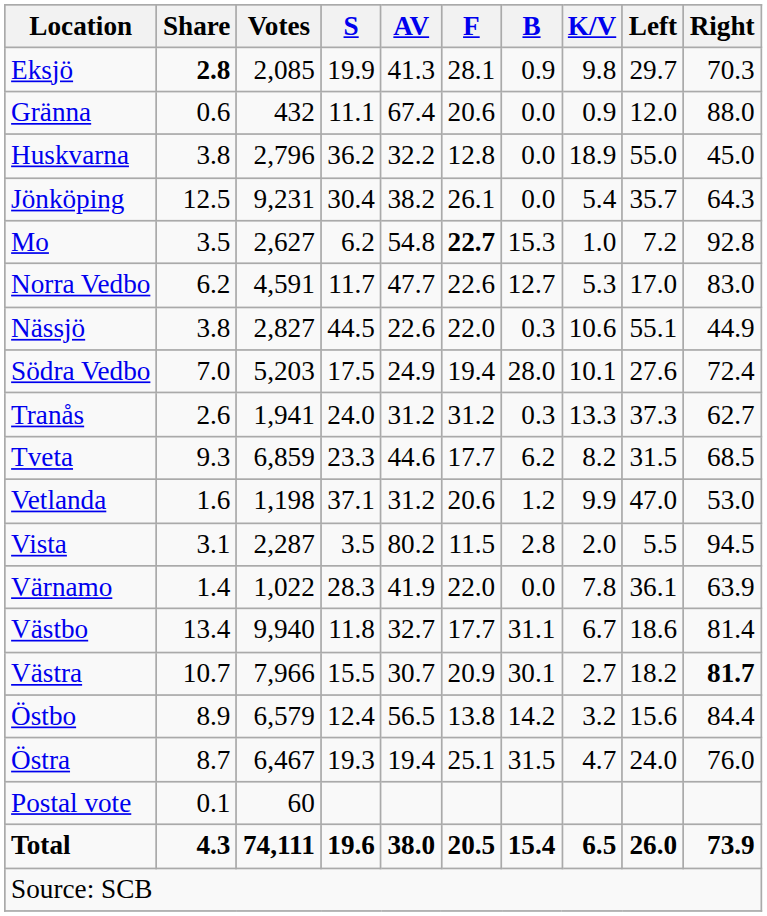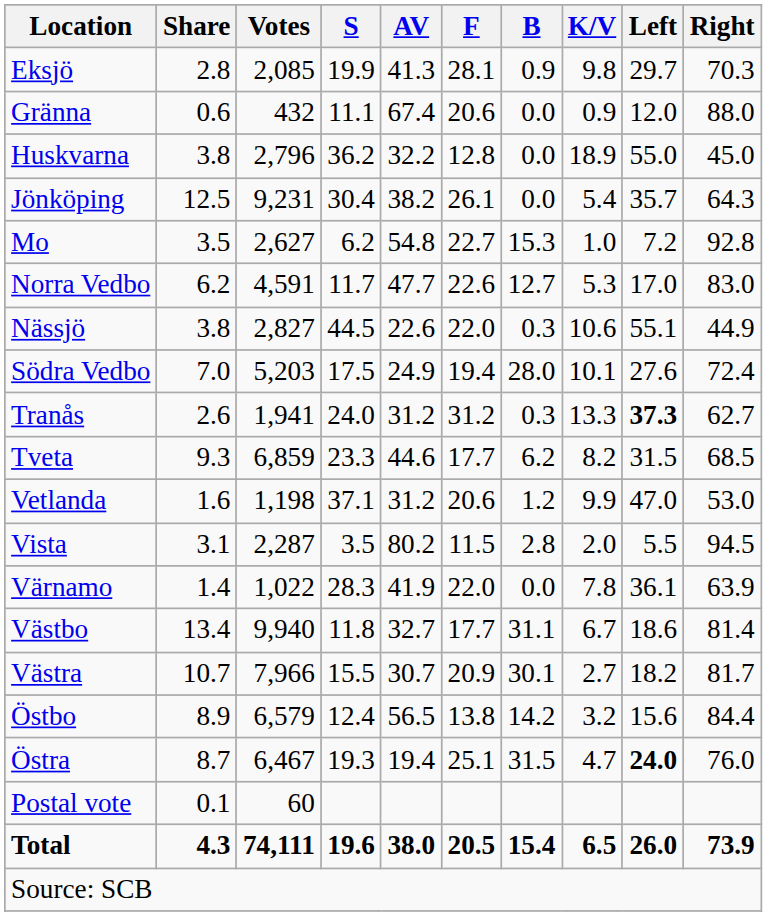(213, 69) bold -> (213, 69) normal
(471, 241) bold -> (471, 241) normal
(653, 414) normal -> (653, 414) bold
(731, 673) bold -> (731, 673) normal
(653, 759) normal -> (653, 759) bold
